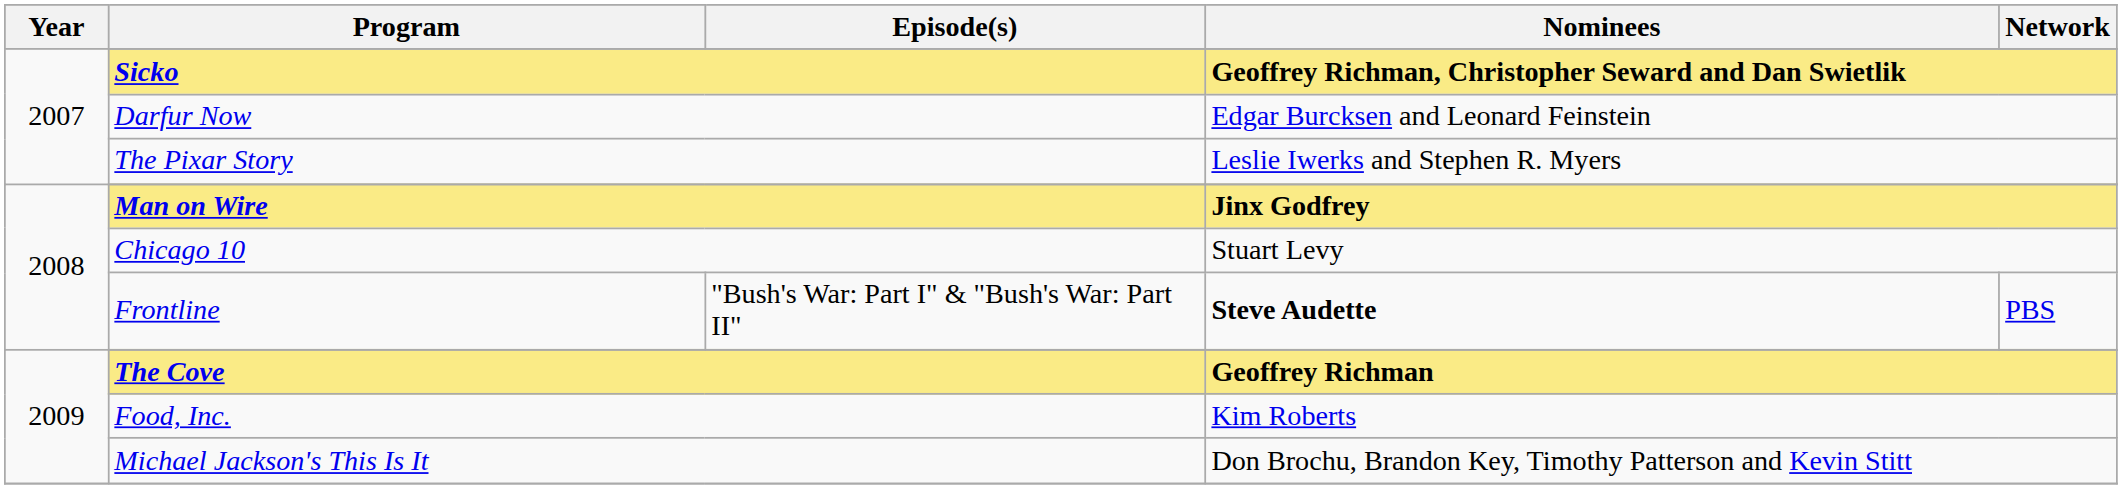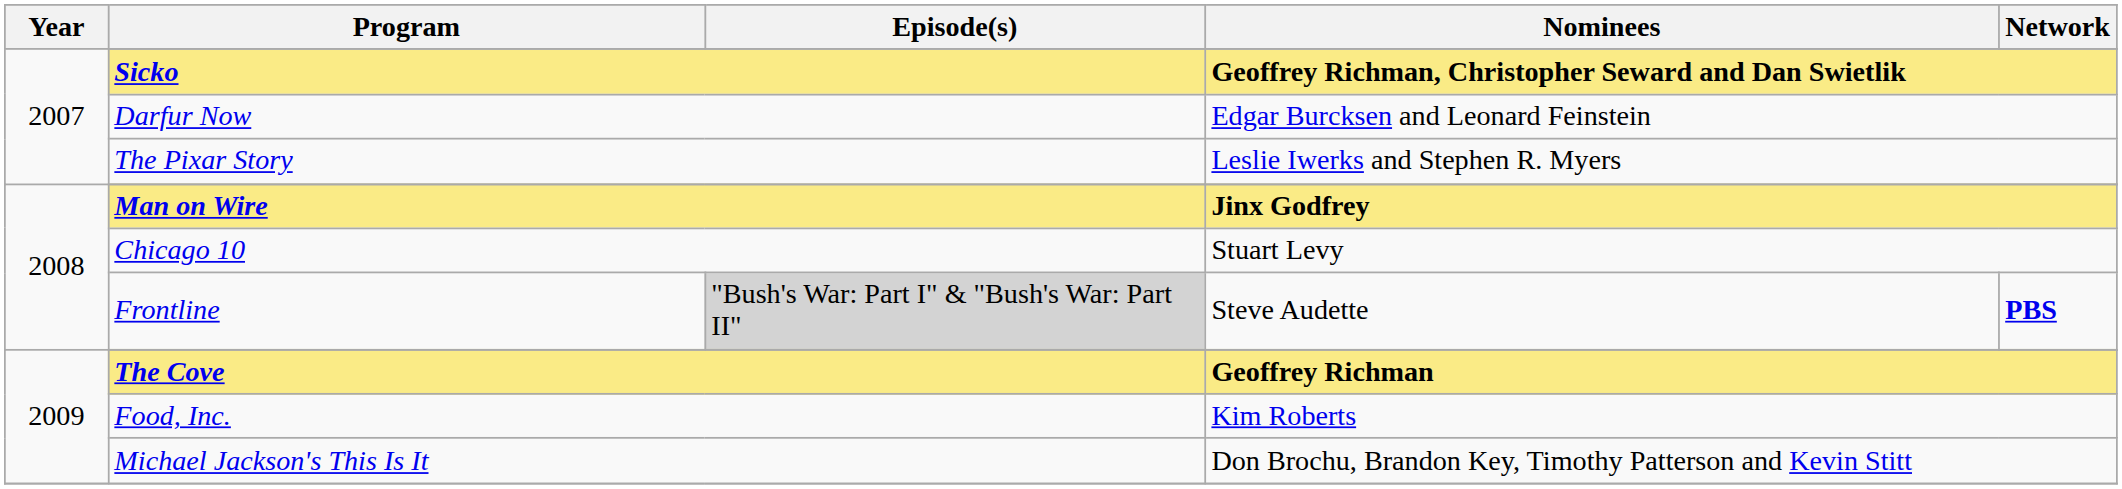(942, 310) no background -> (942, 310) lightgrey background
(1294, 310) bold -> (1290, 310) normal
(2030, 310) normal -> (2031, 310) bold
